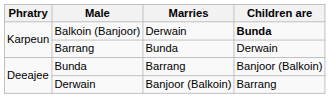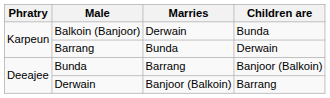(254, 31) bold -> (253, 31) normal
